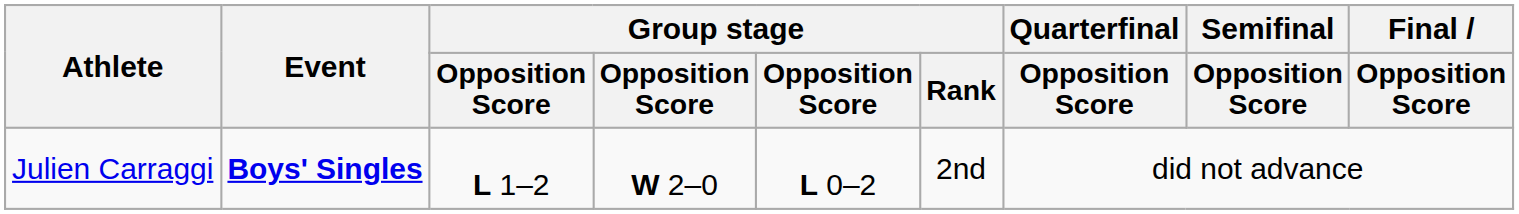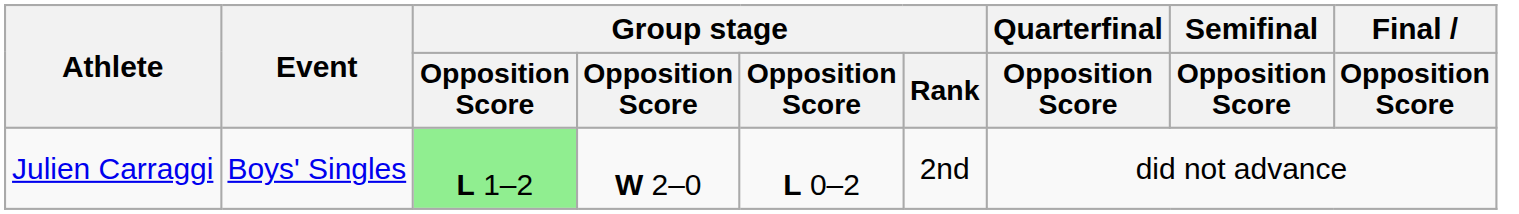(325, 169) bold -> (317, 169) normal
(511, 186) no background -> (495, 186) lightgreen background
